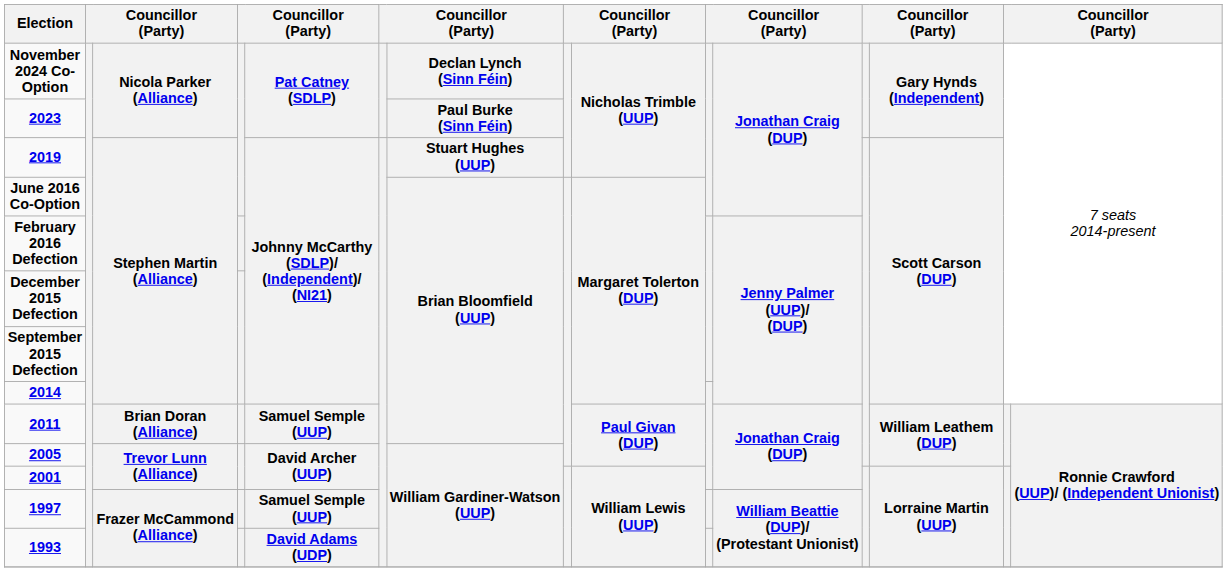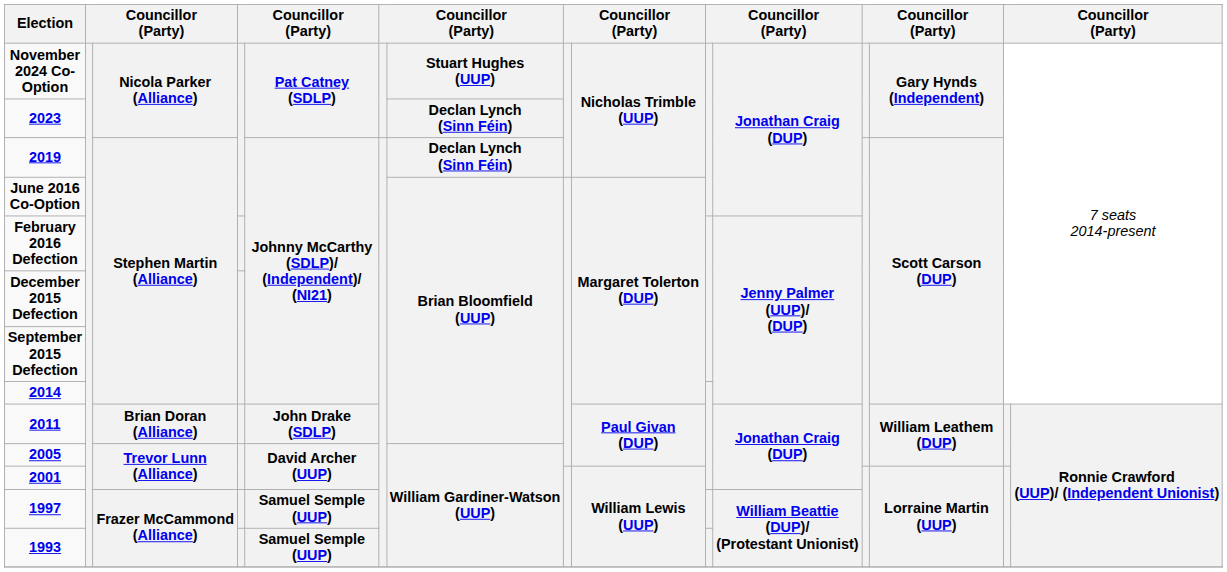(475, 71) Declan Lynch (Sinn Féin) -> (475, 71) Stuart Hughes (UUP)
(475, 118) Paul Burke (Sinn Féin) -> (475, 118) Declan Lynch (Sinn Féin)
(475, 157) Stuart Hughes (UUP) -> (475, 157) Declan Lynch (Sinn Féin)
(312, 423) Samuel Semple (UUP) -> (312, 423) John Drake (SDLP)
(312, 547) David Adams (UDP) -> (312, 547) Samuel Semple (UUP)
